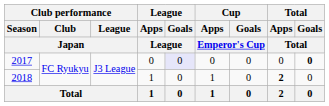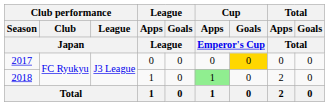(180, 61) lavender background -> (180, 61) no background
(248, 61) no background -> (248, 61) gold background
(310, 61) bold -> (310, 61) normal
(212, 77) no background -> (212, 77) lightgreen background
(281, 77) bold -> (281, 77) normal
